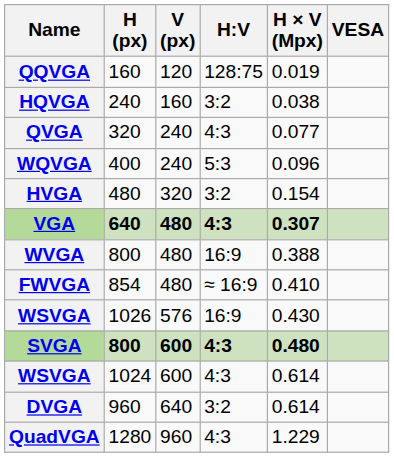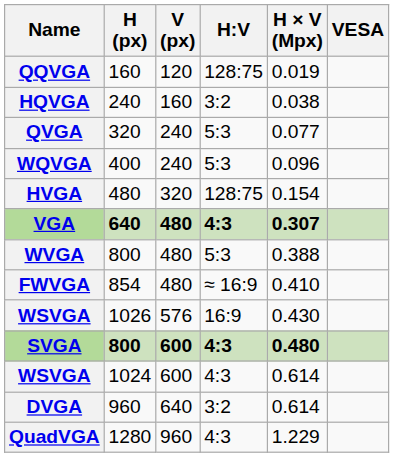(218, 132) 4:3 -> (218, 132) 5:3
(218, 193) 3:2 -> (234, 193) 128:75
(223, 254) 16:9 -> (218, 254) 5:3
